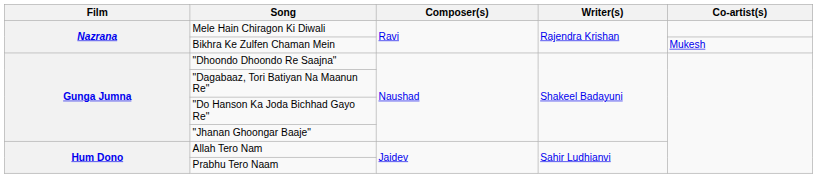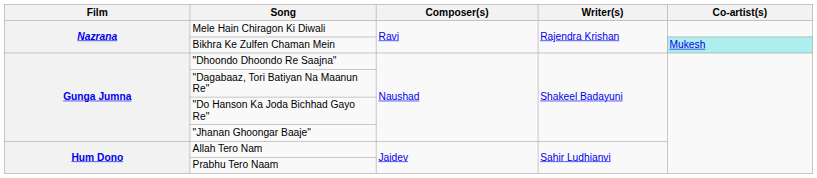(687, 45) no background -> (687, 45) paleturquoise background
